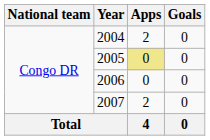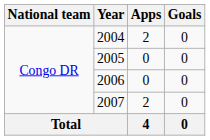(146, 59) khaki background -> (146, 59) no background
